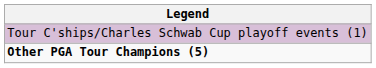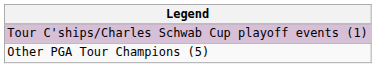(108, 53) bold -> (108, 53) normal
